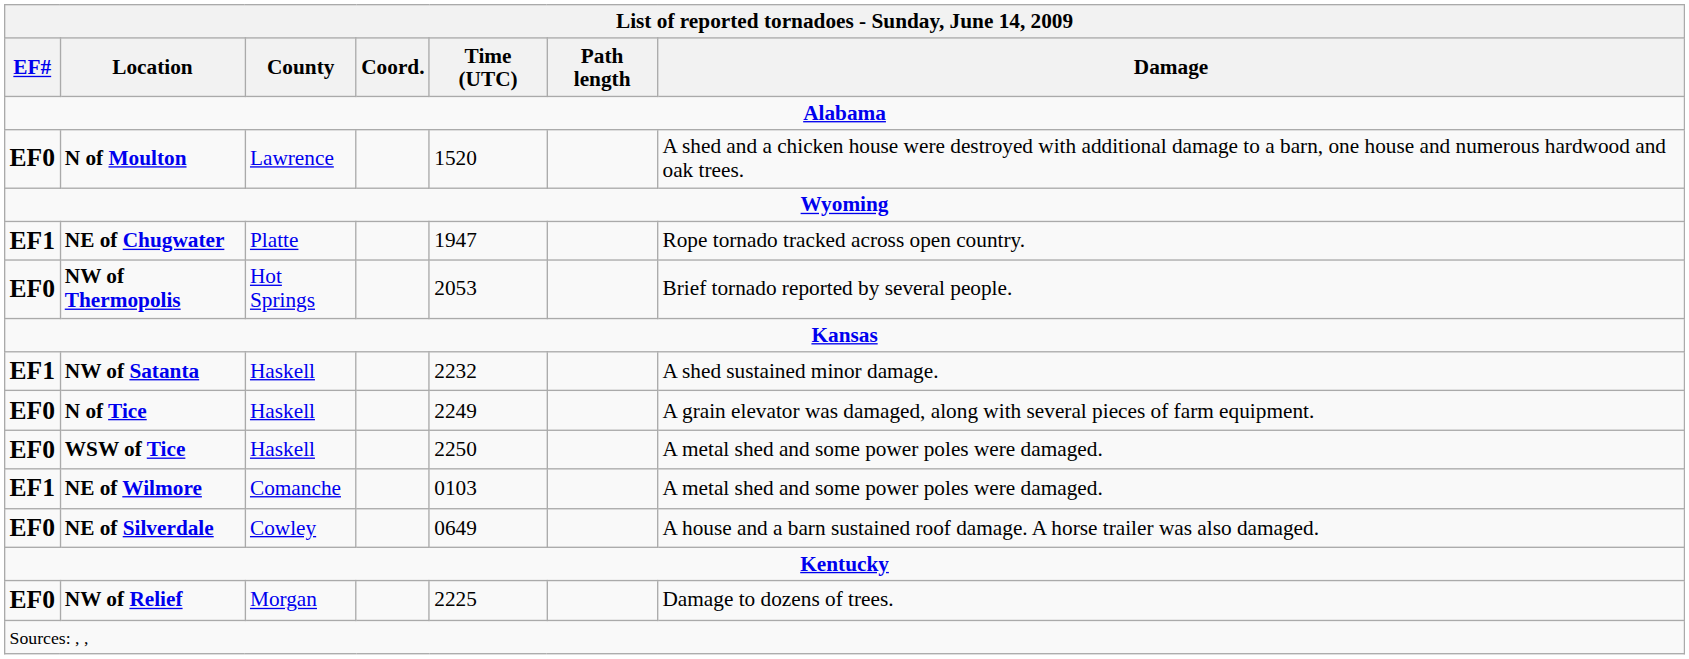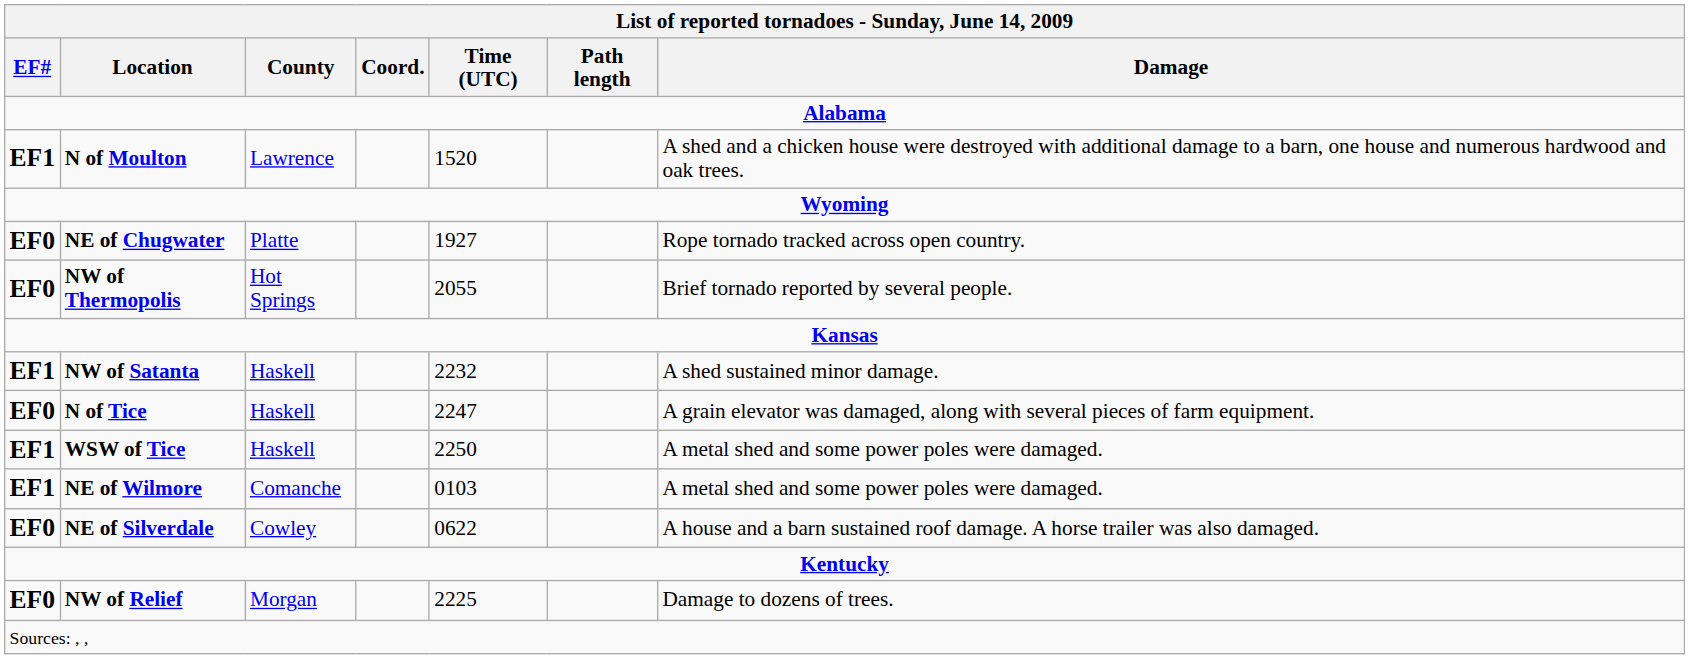(32, 158) EF0 -> (32, 158) EF1
(32, 240) EF1 -> (32, 240) EF0
(456, 240) 1947 -> (456, 240) 1927
(456, 289) 2053 -> (456, 289) 2055
(456, 410) 2249 -> (456, 410) 2247
(32, 449) EF0 -> (32, 449) EF1
(456, 527) 0649 -> (456, 527) 0622
